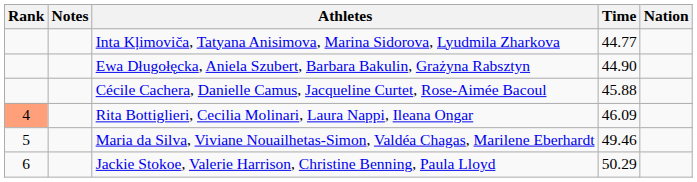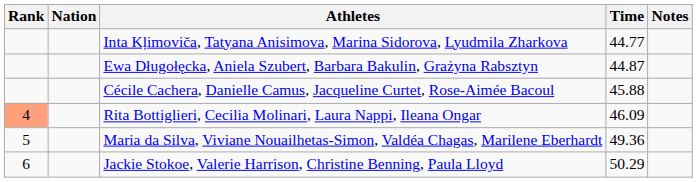columns swapped: (666, 16) <-> (70, 16)
(619, 66) 44.90 -> (627, 66) 44.87
(619, 139) 49.46 -> (627, 139) 49.36
